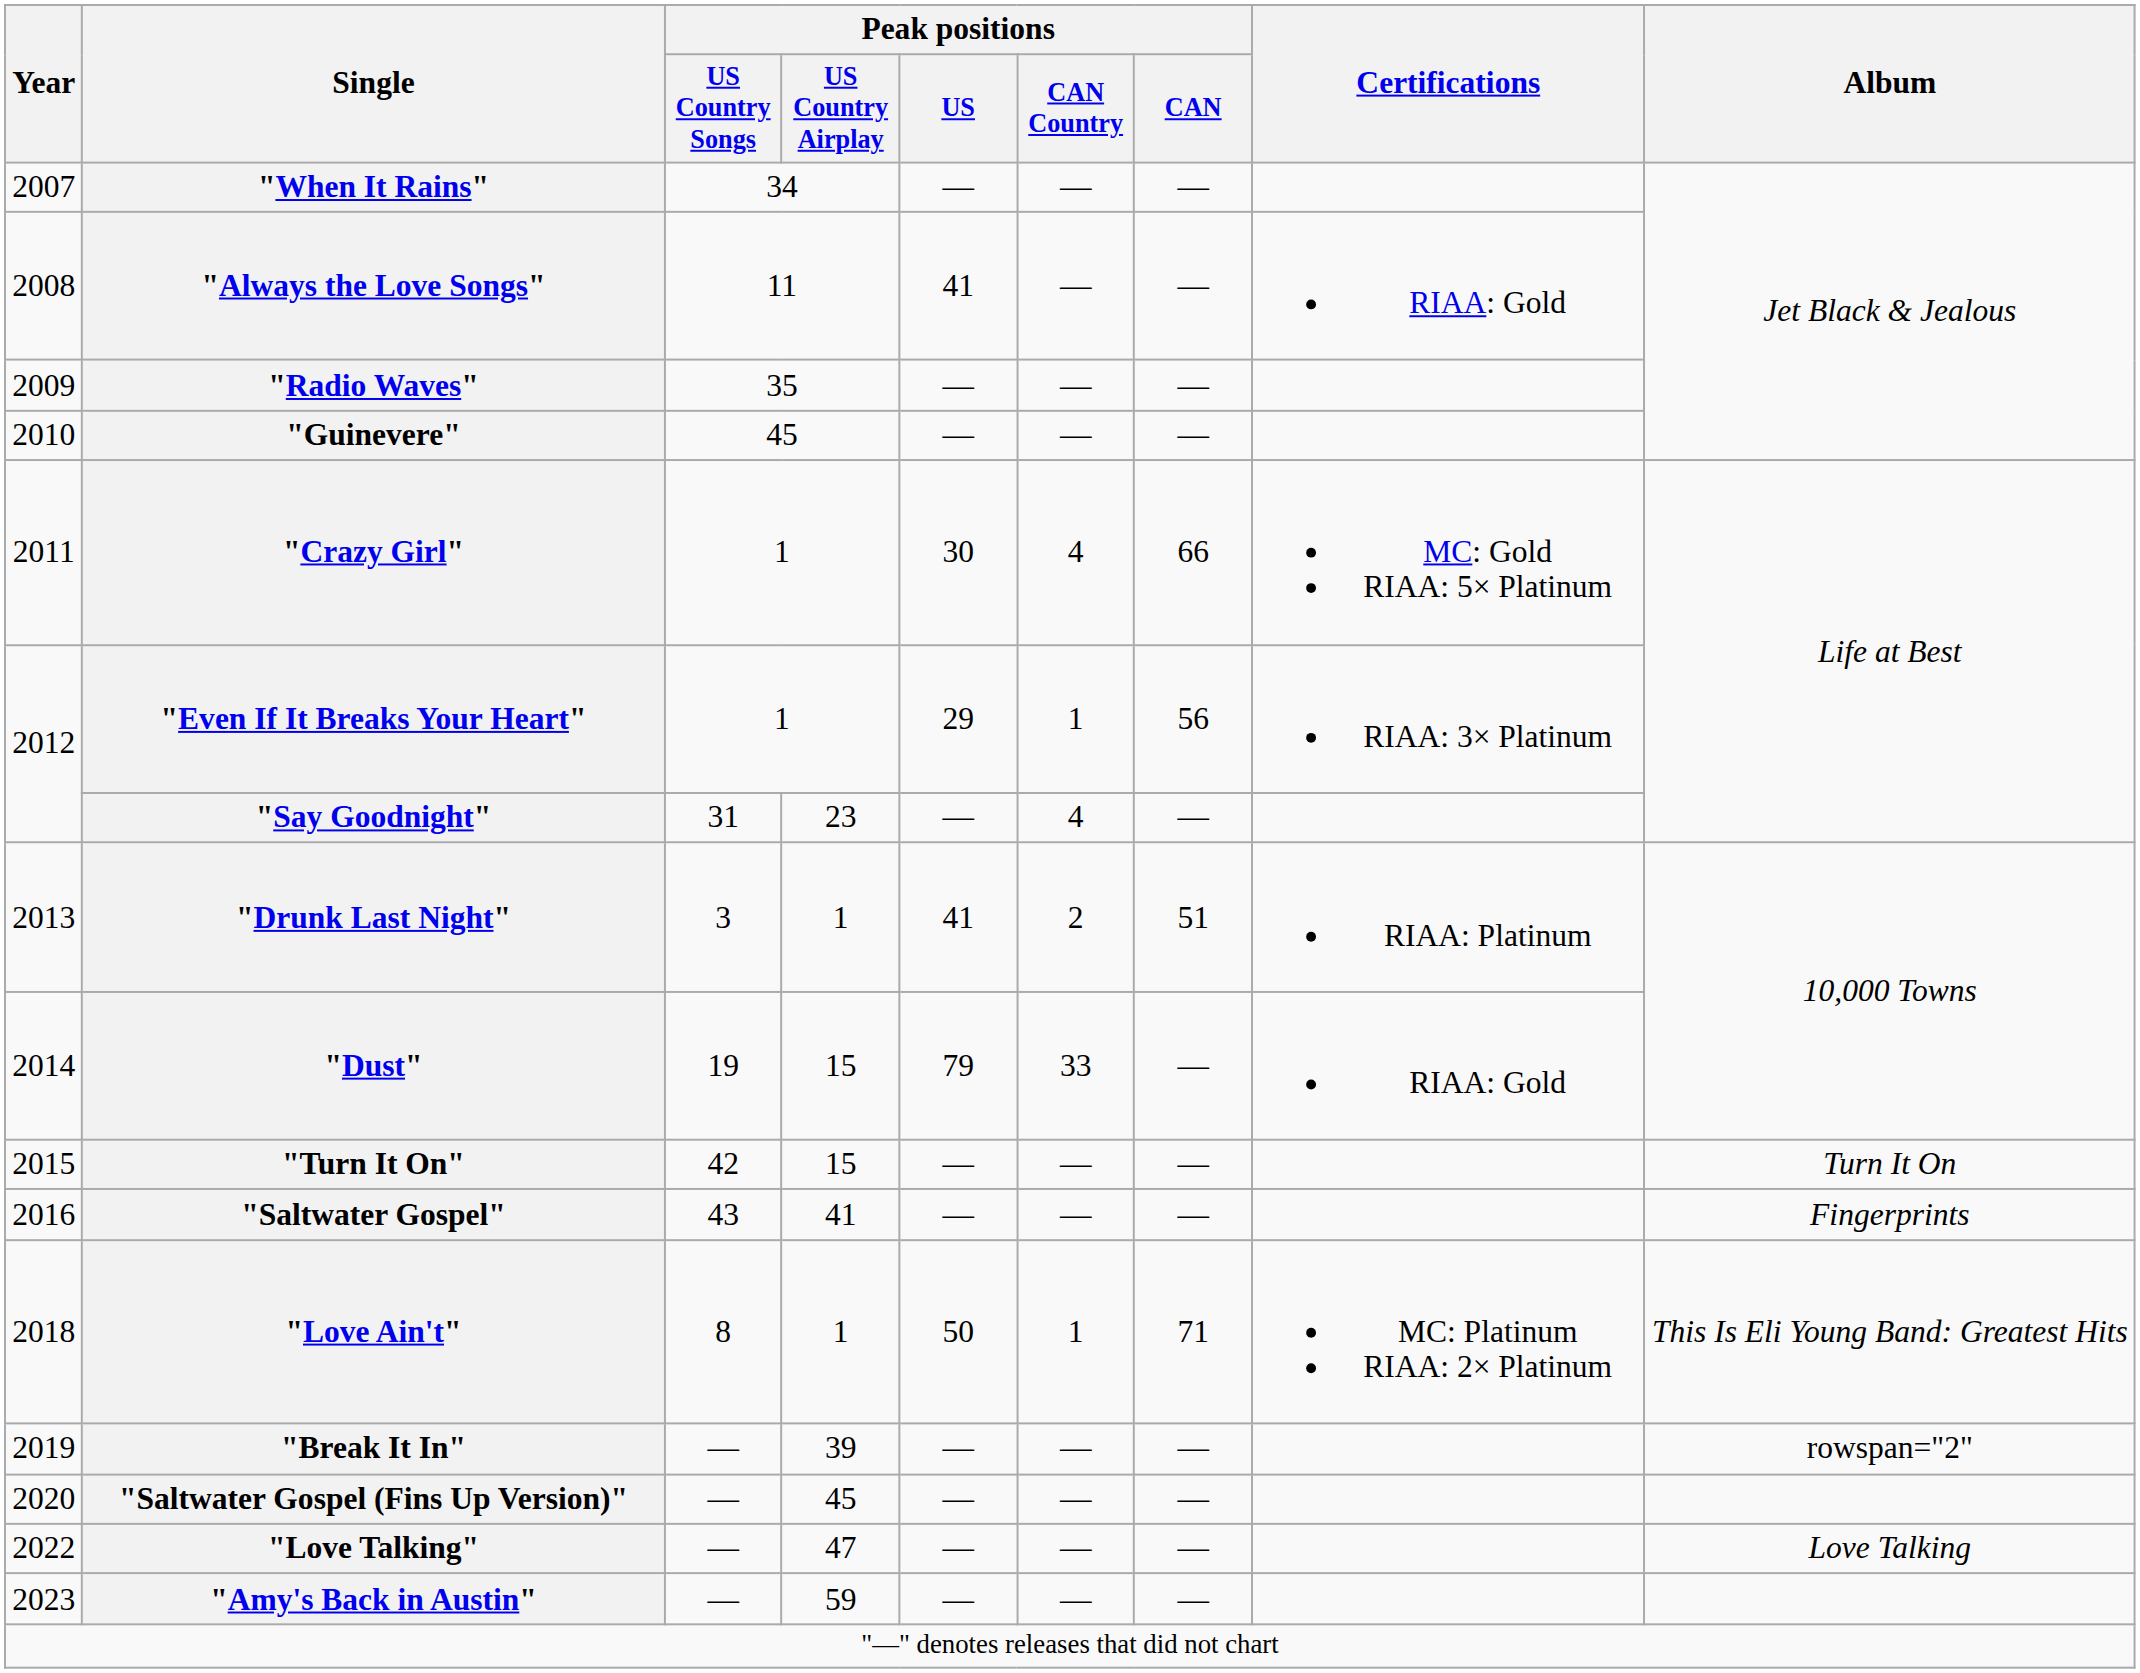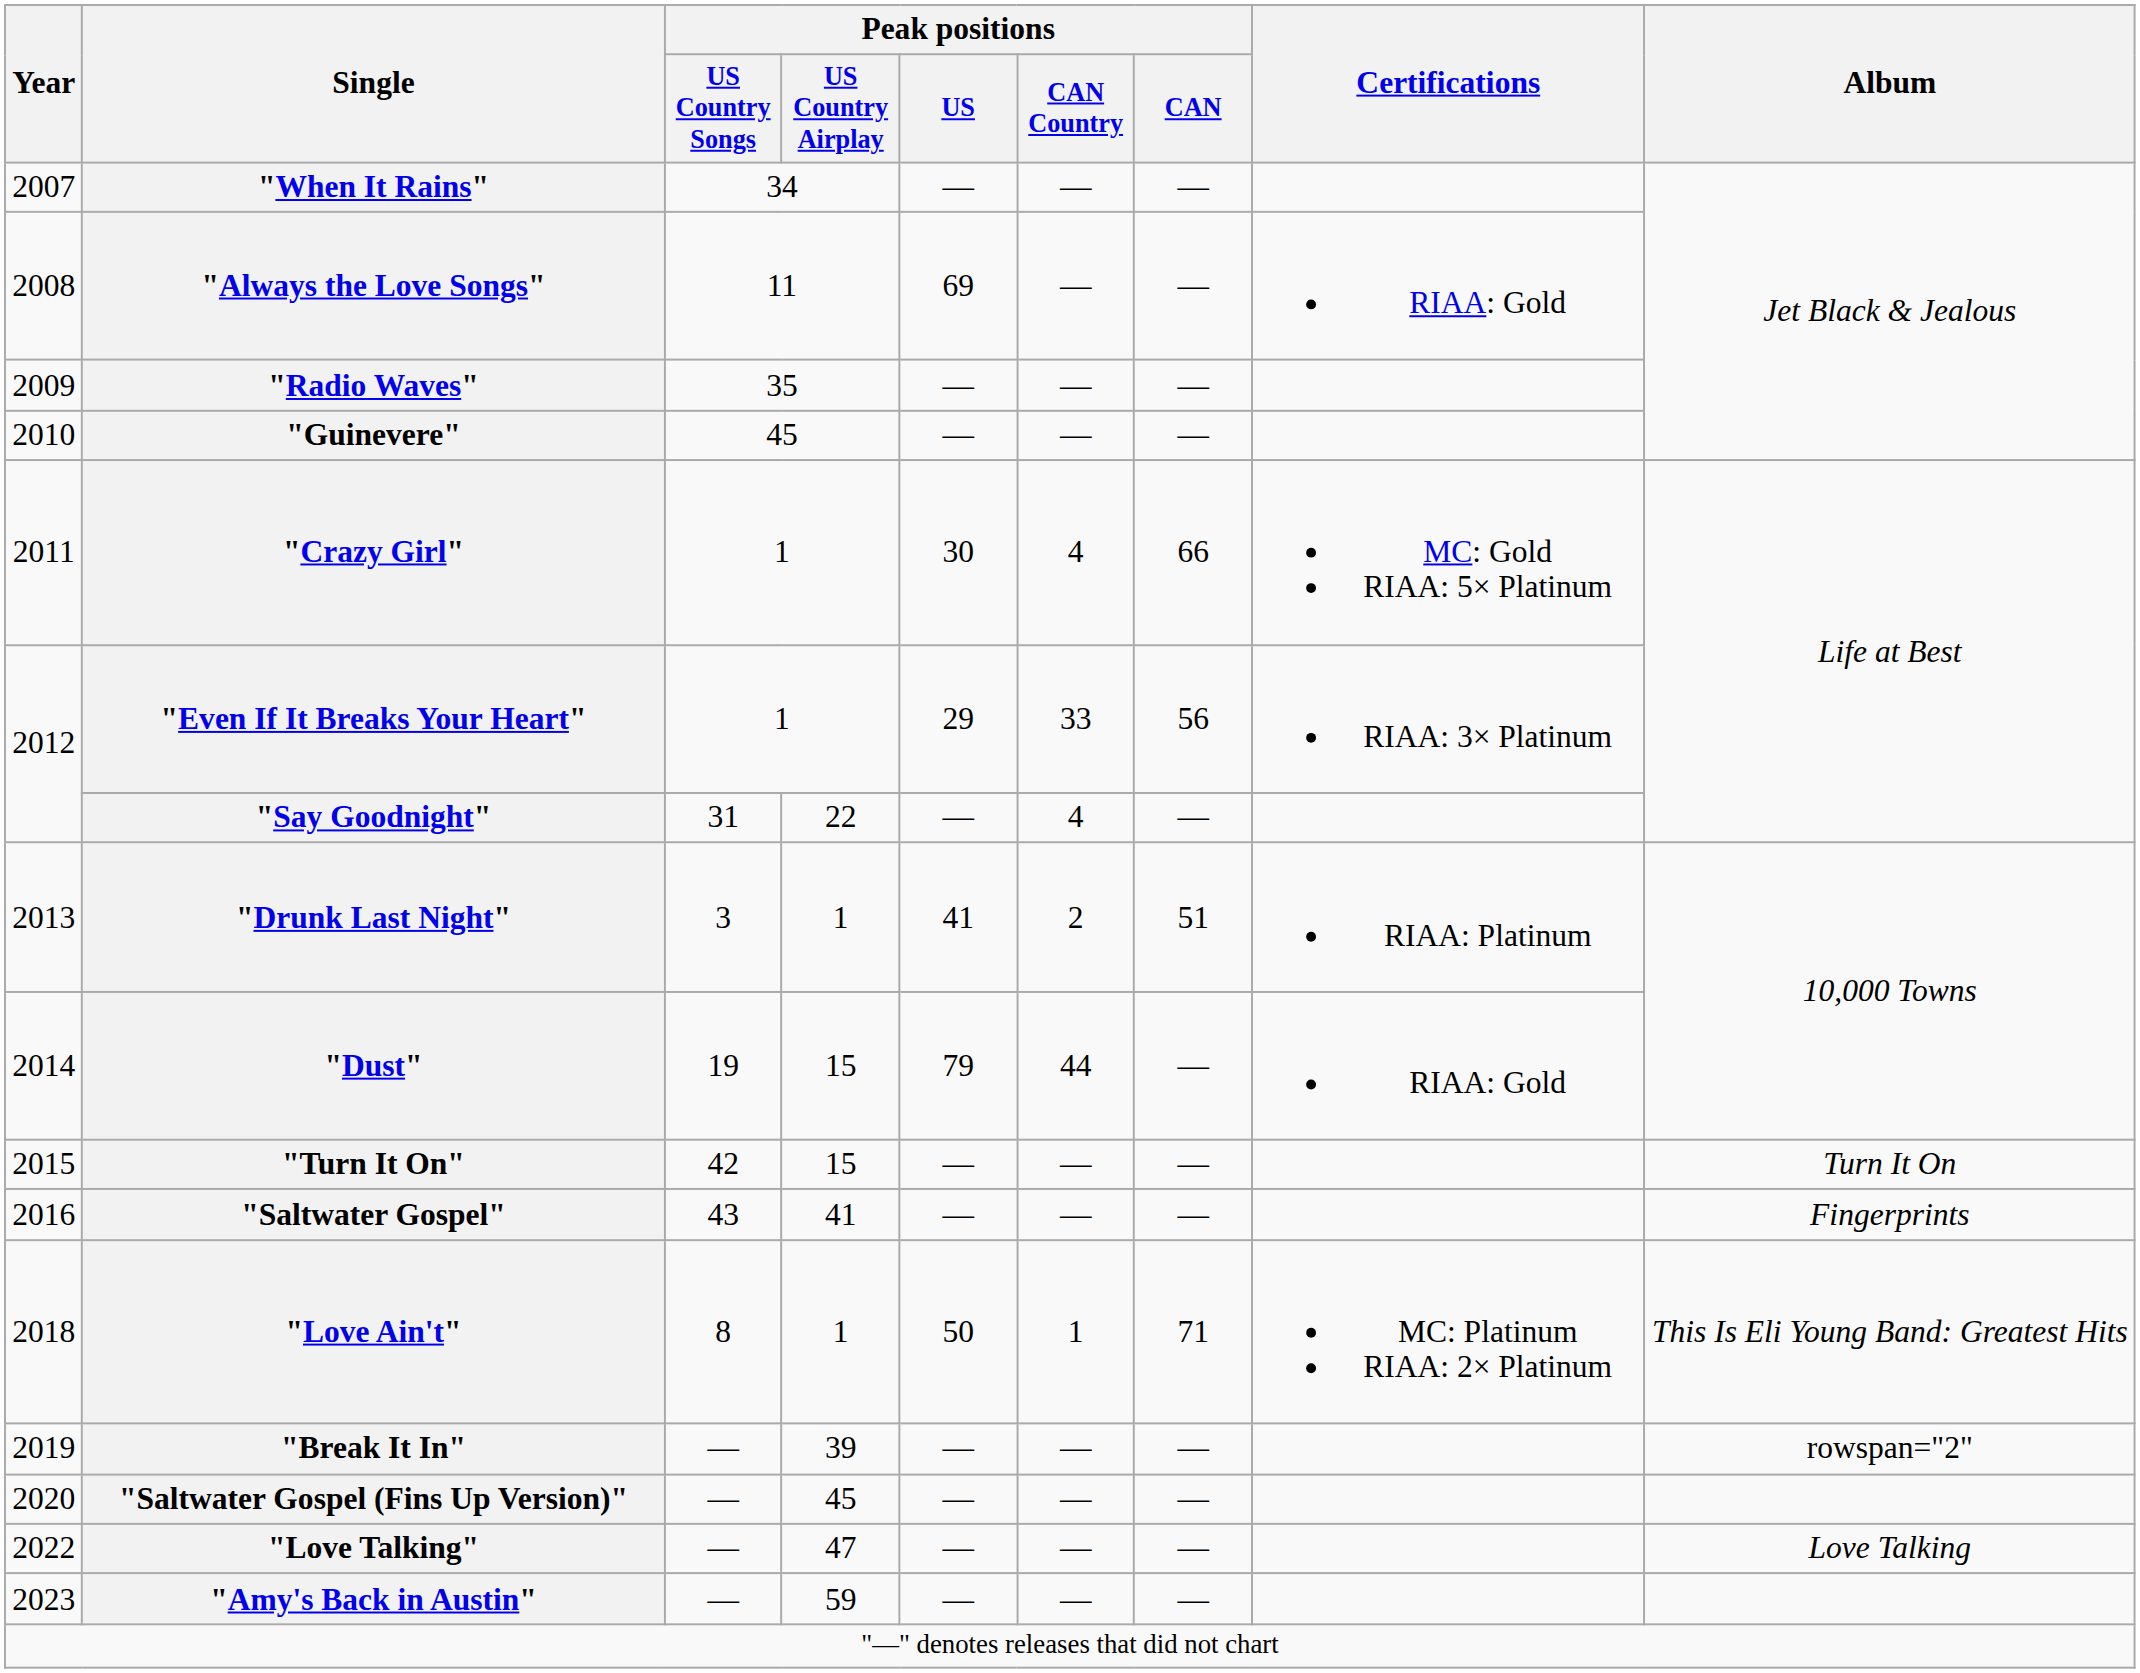(958, 285) 41 -> (958, 285) 69
(1076, 718) 1 -> (1076, 718) 33
(841, 817) 23 -> (841, 817) 22
(1076, 1065) 33 -> (1076, 1065) 44
